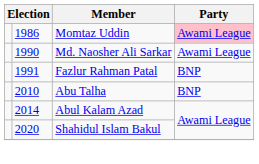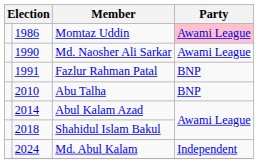(27, 129) 2020 -> (27, 129) 2018
+ row: (96, 149)
